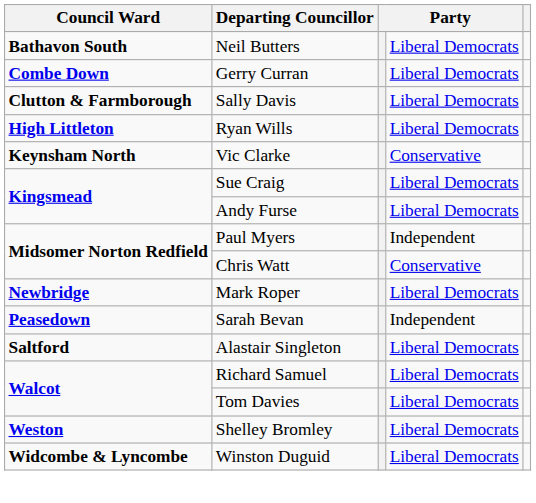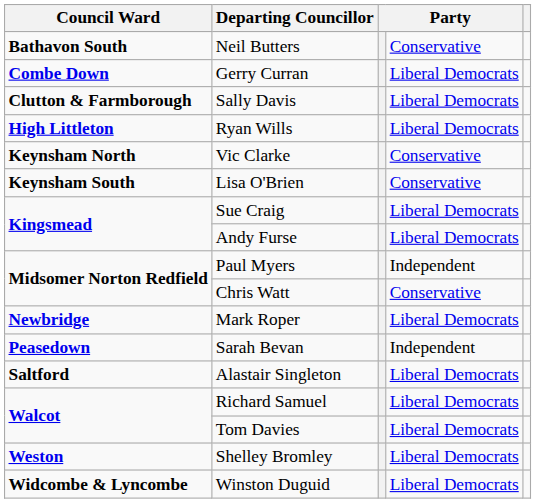(454, 45) Liberal Democrats -> (435, 45) Conservative
+ row: (260, 182)
